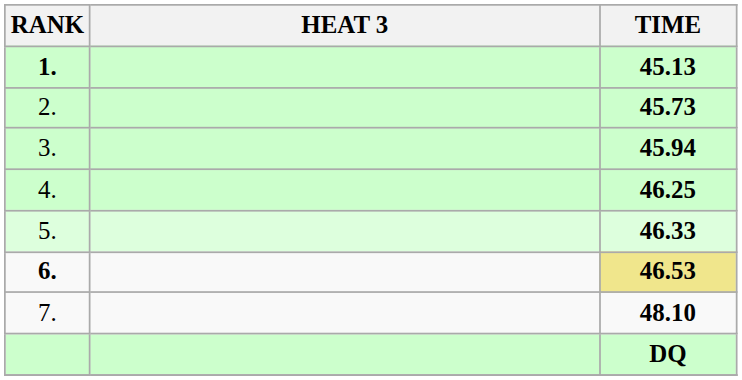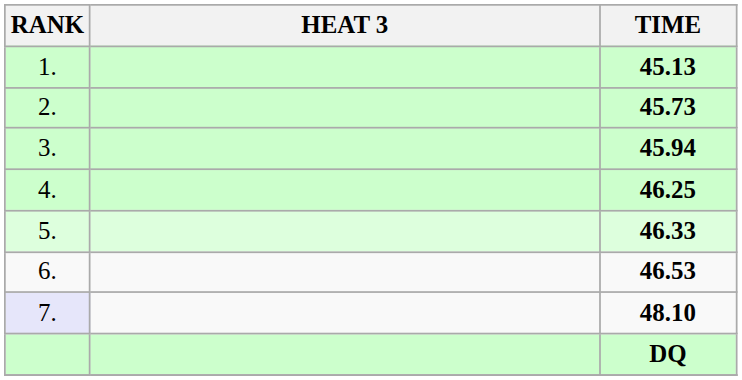(47, 66) bold -> (47, 66) normal
(47, 271) bold -> (47, 271) normal
(668, 271) khaki background -> (668, 271) no background
(47, 313) no background -> (47, 313) lavender background
